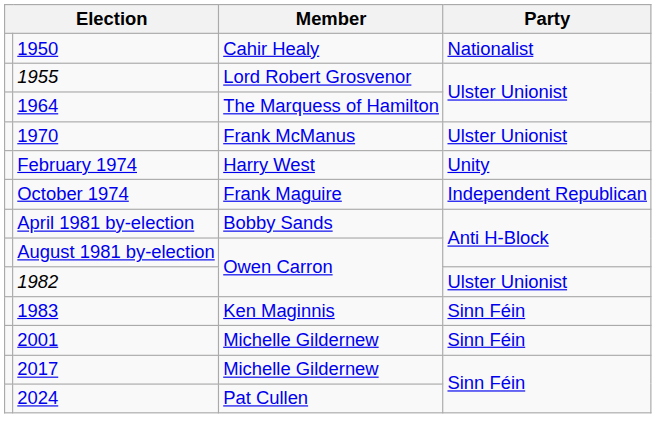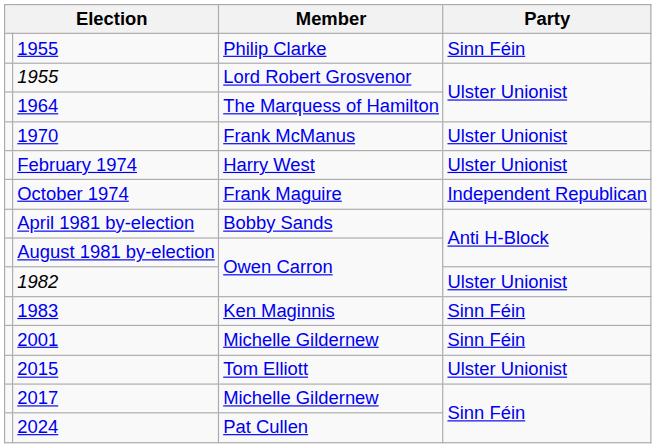- row: (38, 48)
+ row: (38, 48)
(468, 164) Unity -> (507, 164) Ulster Unionist
+ row: (38, 369)
